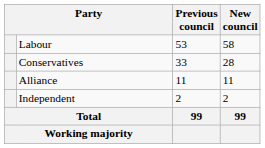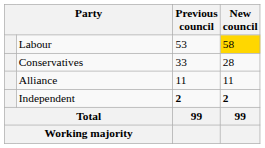(229, 44) no background -> (229, 44) gold background
(178, 98) normal -> (178, 98) bold
(226, 98) normal -> (226, 98) bold
